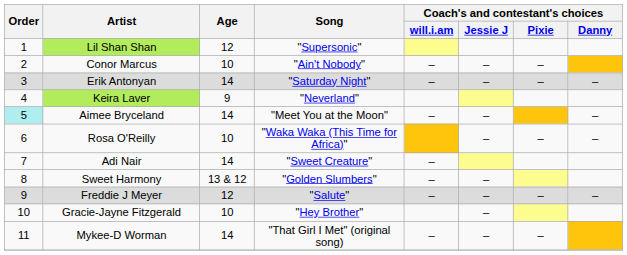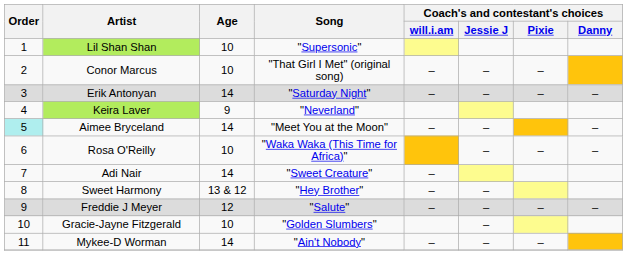(227, 47) 12 -> (227, 47) 10
(329, 64) "Ain't Nobody" -> (329, 70) "That Girl I Met" (original song)
(329, 178) "Golden Slumbers" -> (329, 190) "Hey Brother"
(329, 212) "Hey Brother" -> (329, 224) "Golden Slumbers"
(329, 235) "That Girl I Met" (original song) -> (329, 241) "Ain't Nobody"
